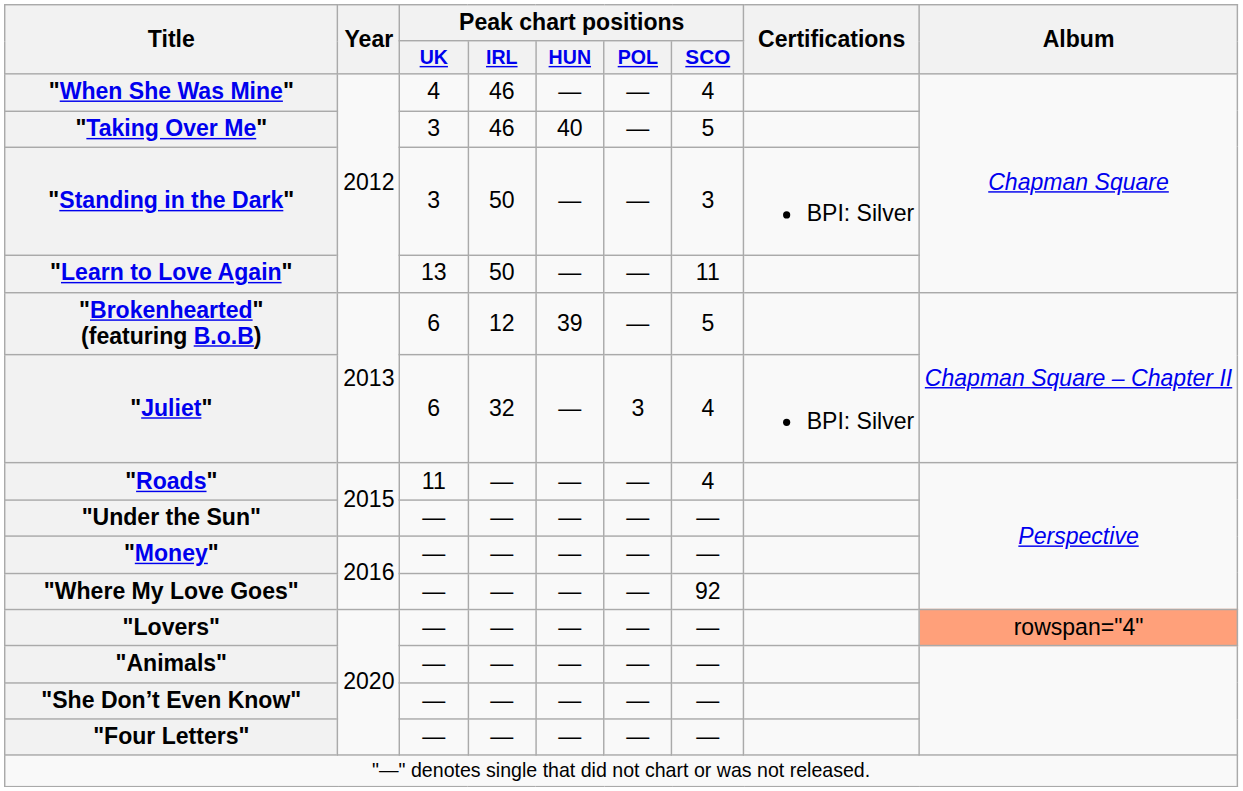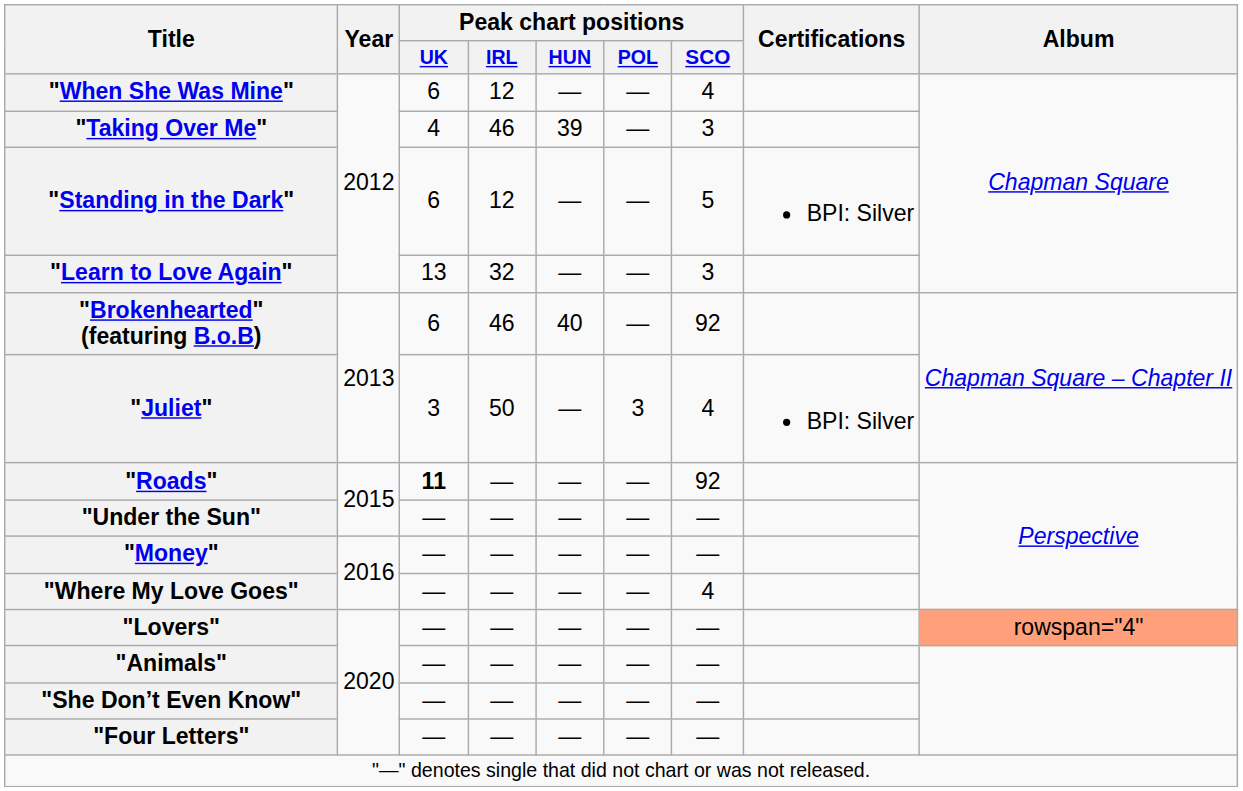(434, 92) 4 -> (434, 92) 6
(502, 92) 46 -> (502, 92) 12
(434, 128) 3 -> (434, 128) 4
(570, 128) 40 -> (570, 128) 39
(708, 128) 5 -> (708, 128) 3
(434, 201) 3 -> (434, 201) 6
(502, 201) 50 -> (502, 201) 12
(708, 201) 3 -> (708, 201) 5
(502, 273) 50 -> (502, 273) 32
(708, 273) 11 -> (708, 273) 3
(502, 323) 12 -> (502, 323) 46
(570, 323) 39 -> (570, 323) 40
(708, 323) 5 -> (708, 323) 92
(434, 408) 6 -> (434, 408) 3
(502, 408) 32 -> (502, 408) 50
(434, 481) normal -> (434, 481) bold
(708, 481) 4 -> (708, 481) 92
(708, 590) 92 -> (708, 590) 4
